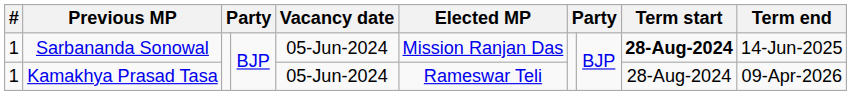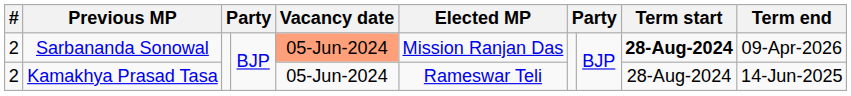(14, 47) 1 -> (14, 47) 2
(337, 47) no background -> (337, 47) lightsalmon background
(792, 47) 14-Jun-2025 -> (792, 47) 09-Apr-2026
(14, 76) 1 -> (14, 76) 2
(792, 76) 09-Apr-2026 -> (792, 76) 14-Jun-2025
